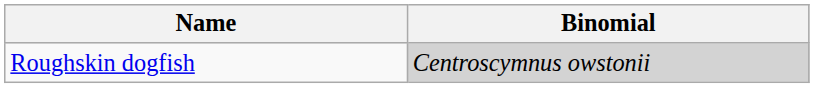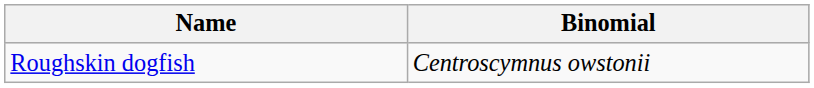(531, 62) lightgrey background -> (531, 62) no background
